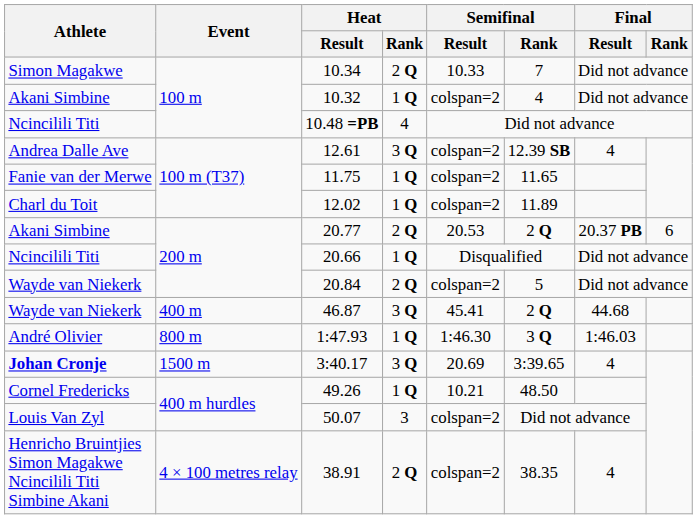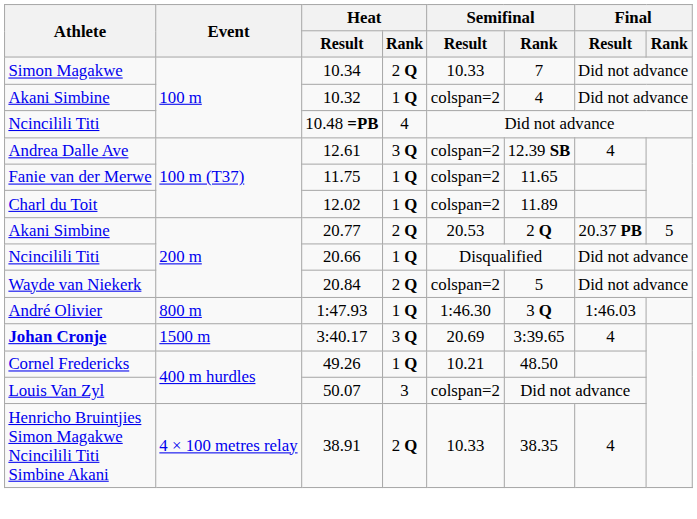(669, 230) 6 -> (669, 230) 5
- row: (342, 310)
(465, 472) colspan=2 -> (465, 445) 10.33
